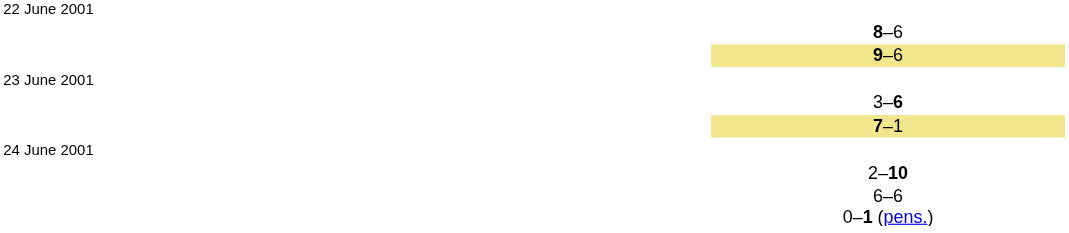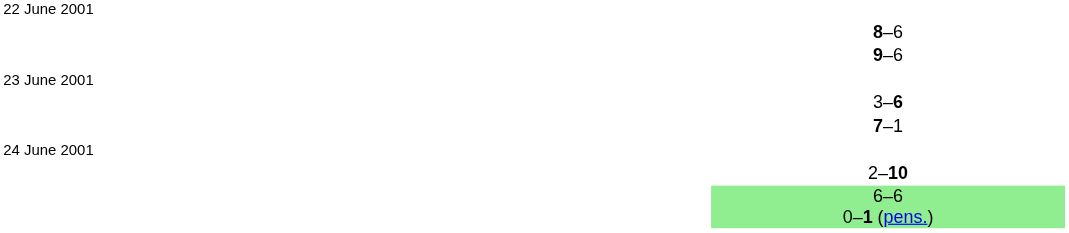(888, 55) khaki background -> (888, 55) no background
(888, 126) khaki background -> (888, 126) no background
(888, 206) no background -> (888, 206) lightgreen background
